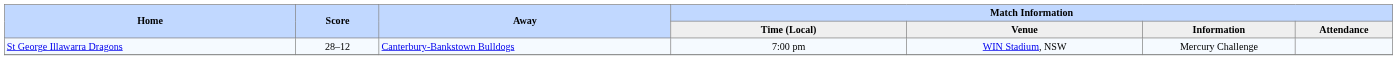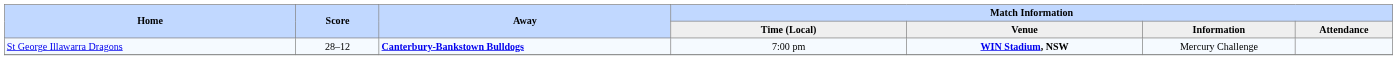(448, 46) normal -> (453, 46) bold
(1025, 46) normal -> (1025, 46) bold
